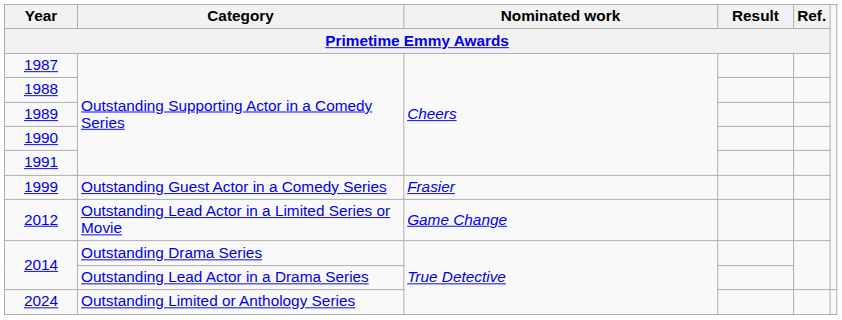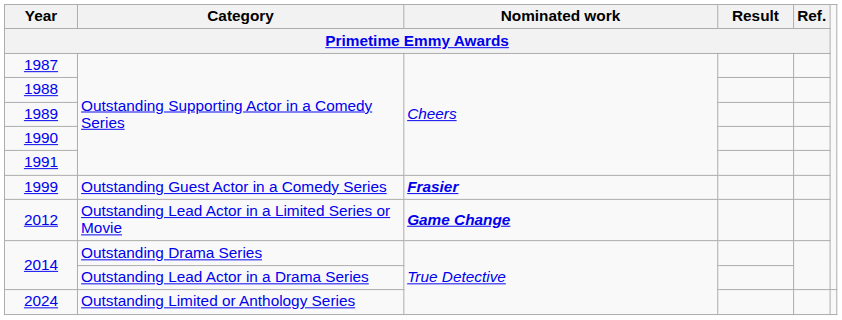(431, 187) normal -> (433, 187) bold
(457, 220) normal -> (459, 220) bold
